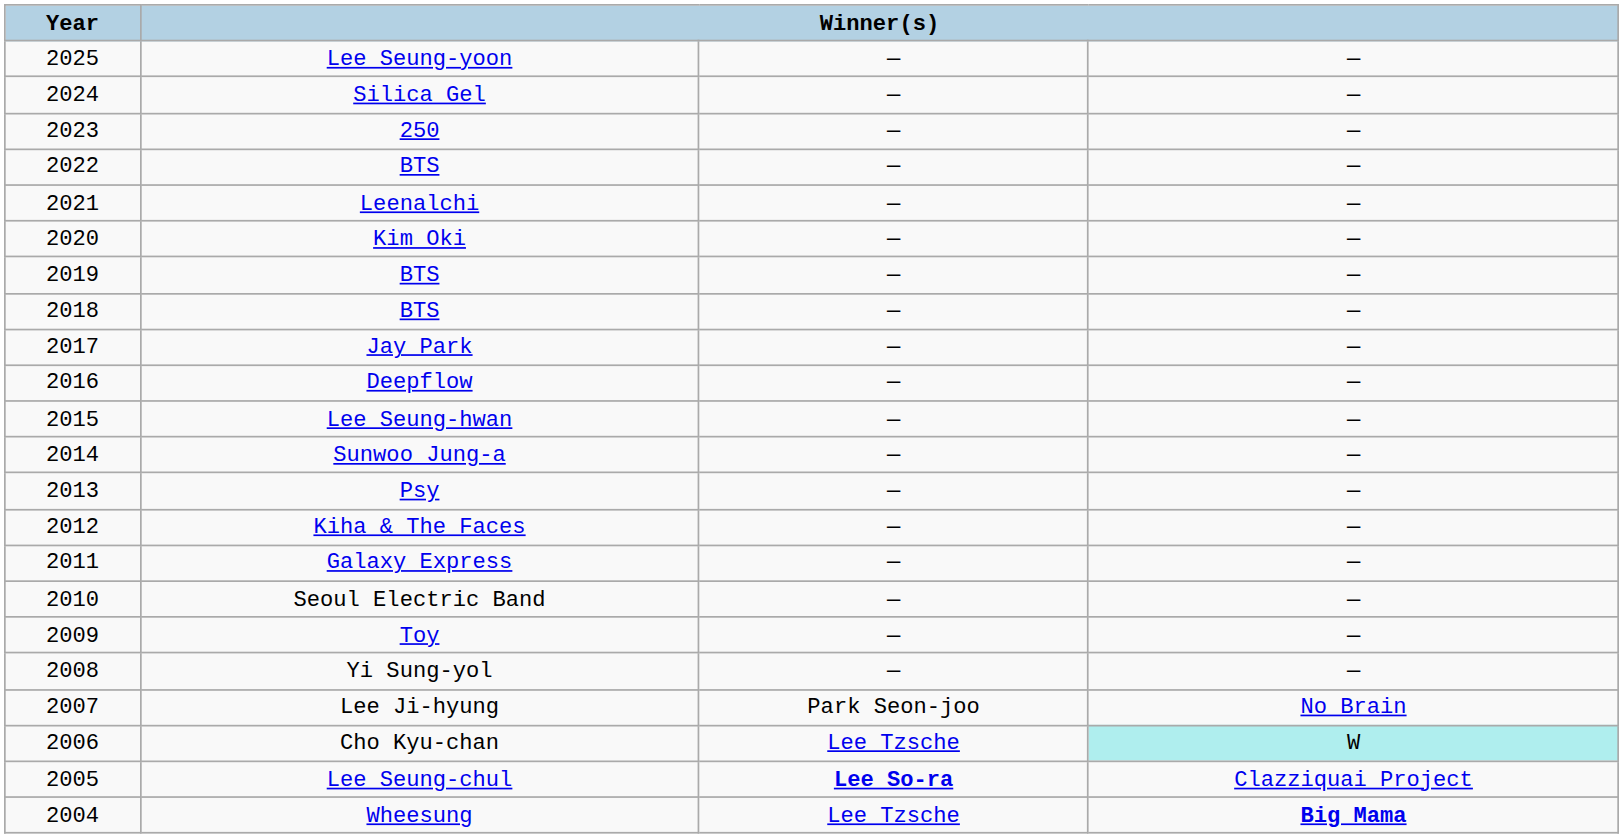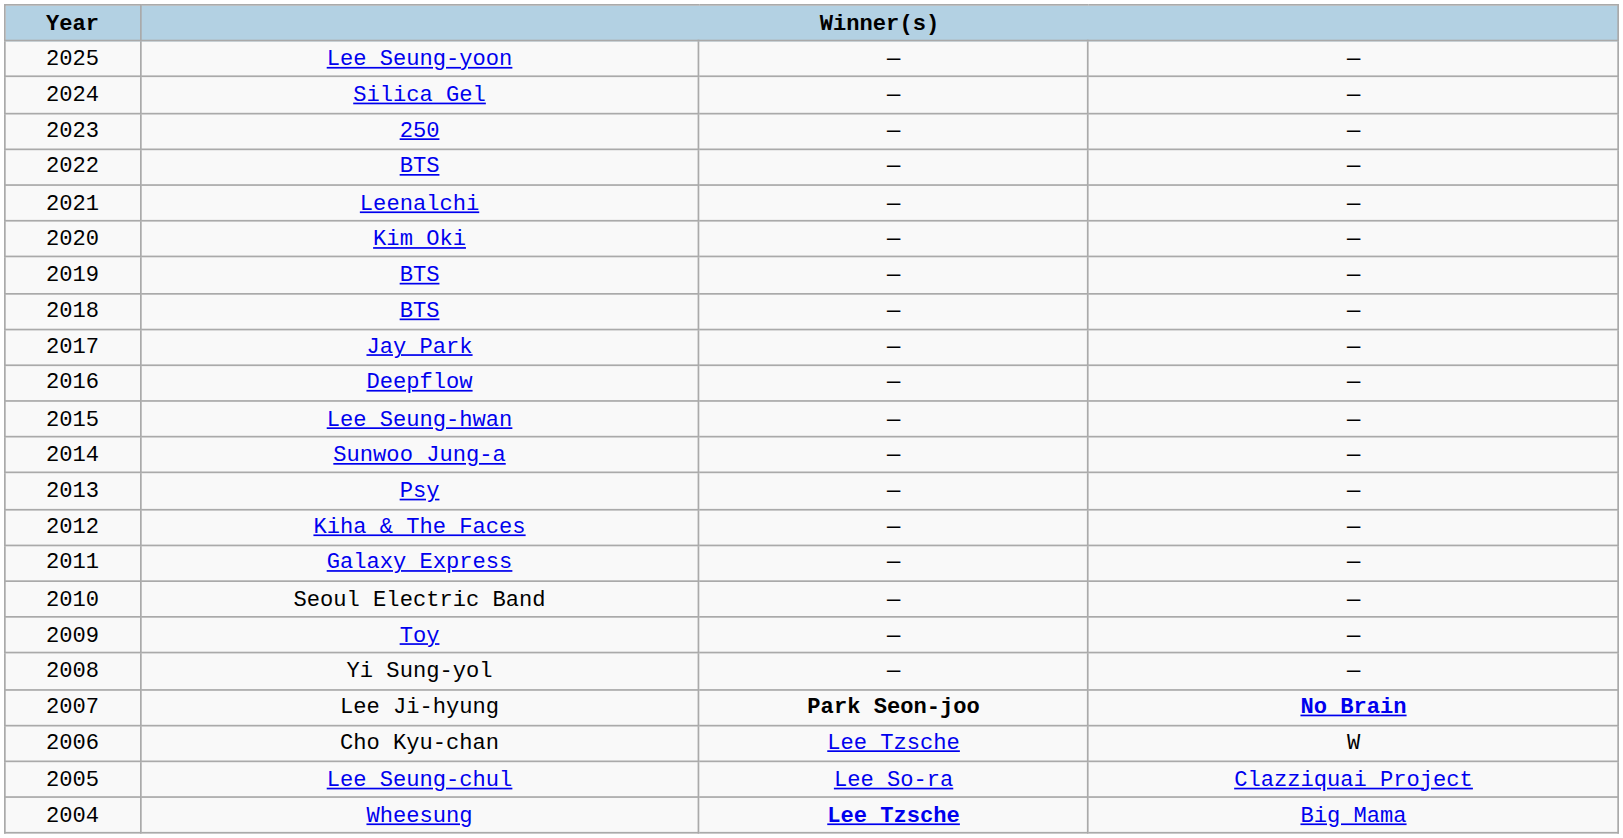(894, 707) normal -> (894, 707) bold
(1354, 707) normal -> (1354, 707) bold
(1354, 743) paleturquoise background -> (1354, 743) no background
(894, 779) bold -> (894, 779) normal
(894, 815) normal -> (894, 815) bold
(1354, 815) bold -> (1354, 815) normal
